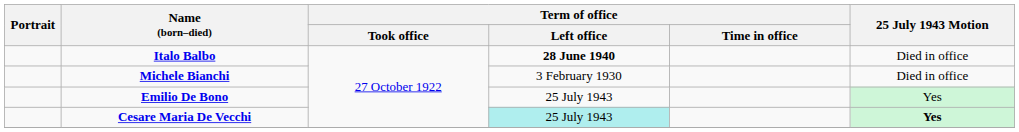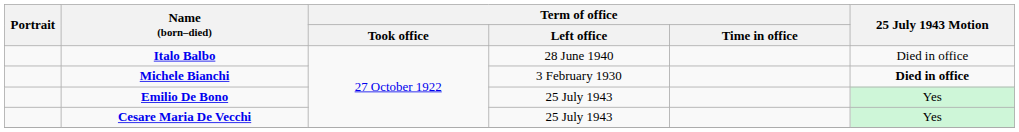(579, 55) bold -> (579, 55) normal
(932, 76) normal -> (932, 76) bold
(579, 117) paleturquoise background -> (579, 117) no background
(932, 117) bold -> (932, 117) normal
